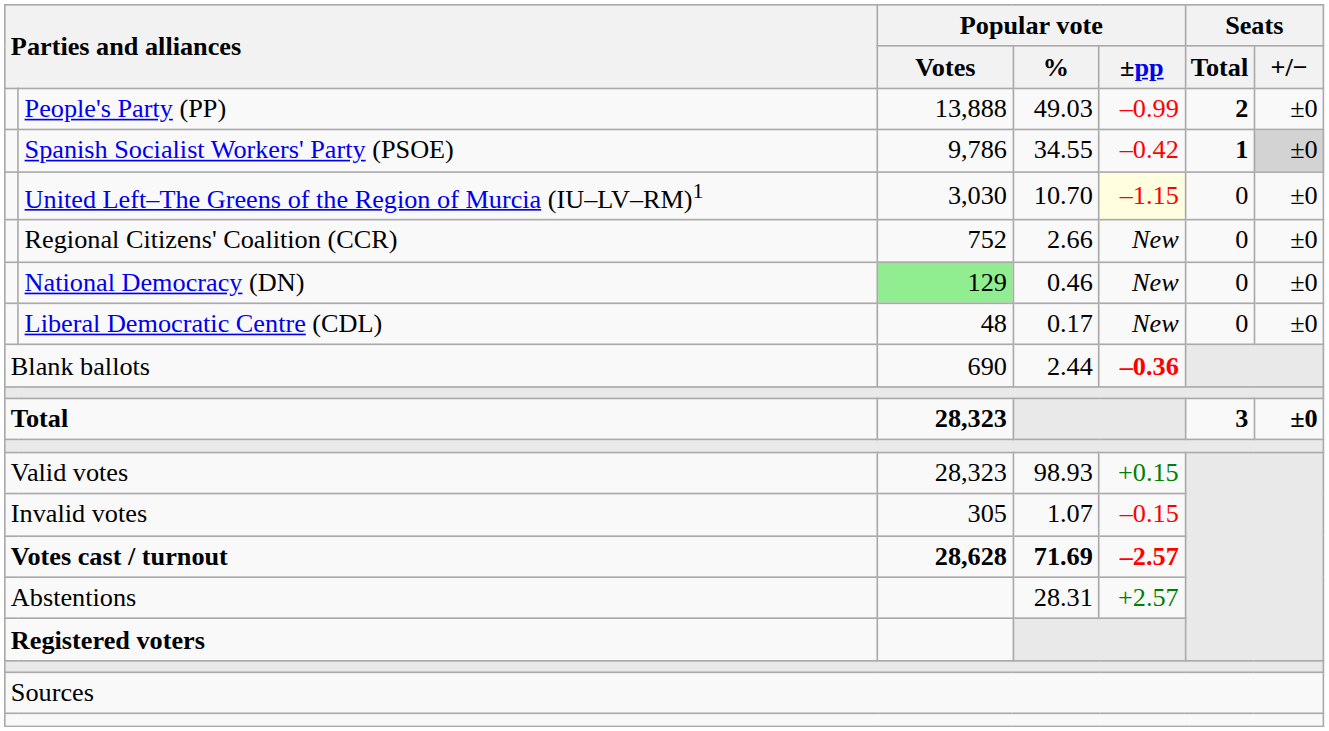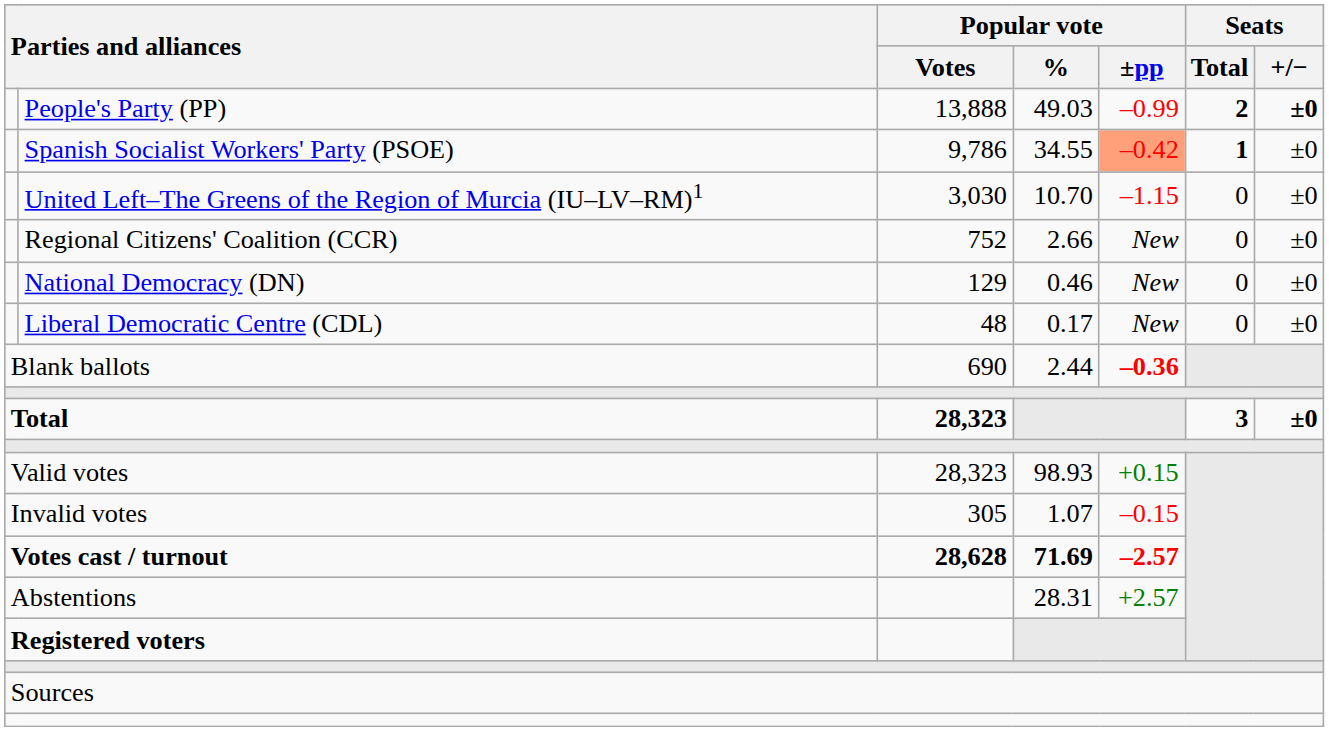(1304, 108) normal -> (1304, 108) bold
(1149, 150) no background -> (1149, 150) lightsalmon background
(1304, 150) lightgrey background -> (1304, 150) no background
(1149, 195) lightyellow background -> (1149, 195) no background
(987, 282) lightgreen background -> (987, 282) no background
